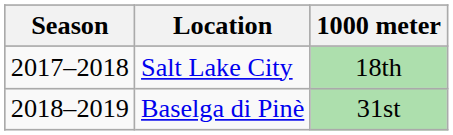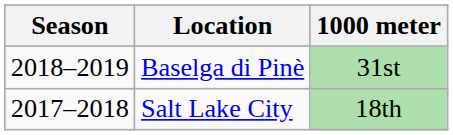rows swapped: (217, 67) <-> (223, 108)
